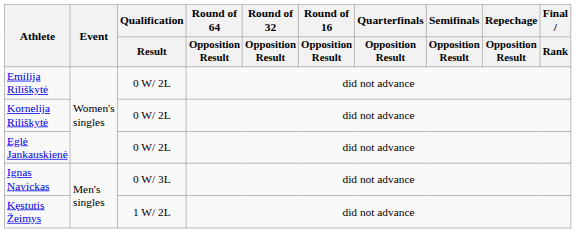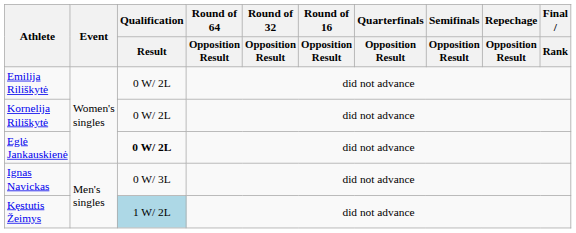(152, 147) normal -> (152, 147) bold
(152, 212) no background -> (152, 212) lightblue background
